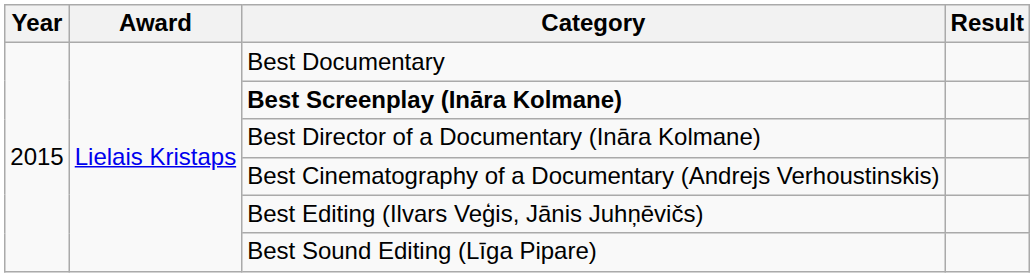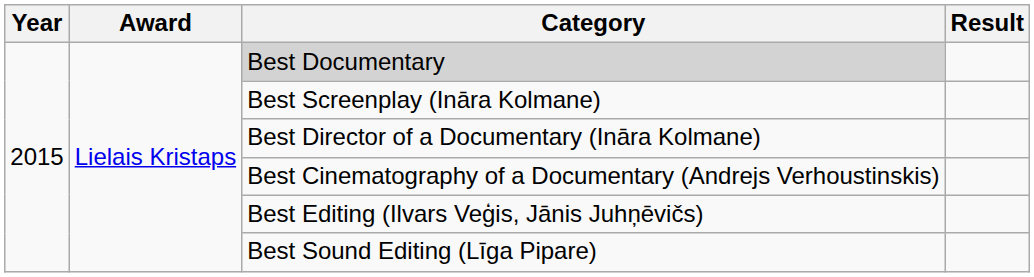(346, 61) no background -> (346, 61) lightgrey background
(435, 99) bold -> (424, 99) normal
